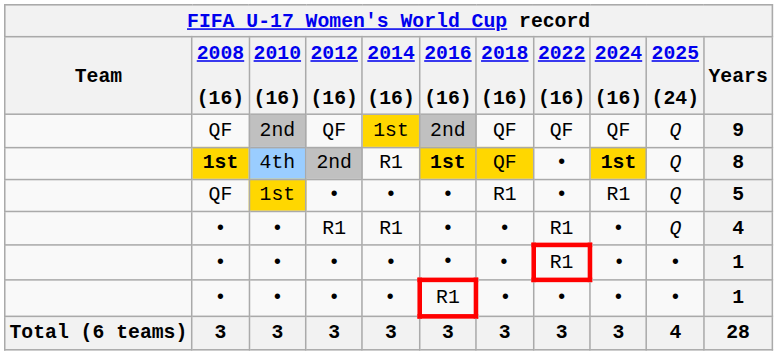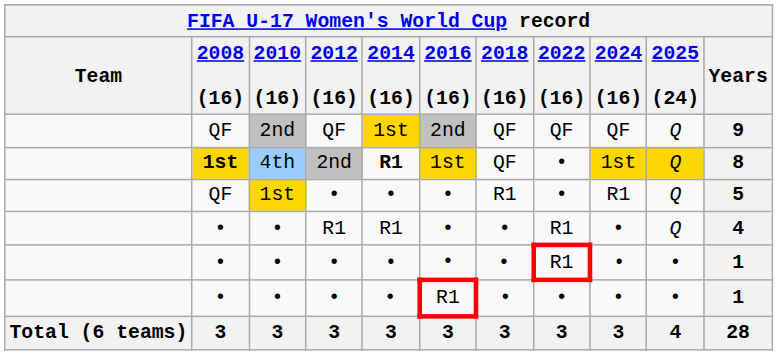(391, 163) normal -> (391, 163) bold
(448, 163) bold -> (448, 163) normal
(505, 163) gold background -> (505, 163) no background
(618, 163) bold -> (618, 163) normal
(675, 163) no background -> (675, 163) gold background
